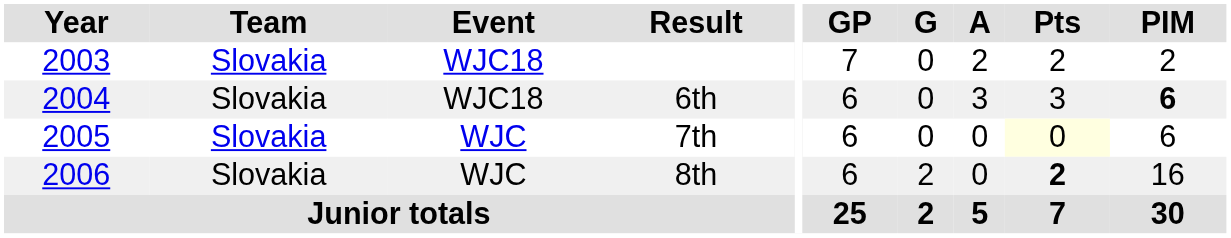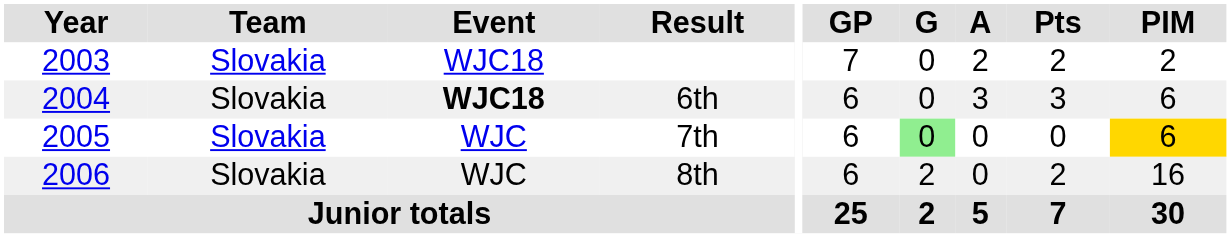(493, 99) normal -> (494, 99) bold
(1168, 99) bold -> (1168, 99) normal
(926, 137) no background -> (927, 137) lightgreen background
(1057, 137) lightyellow background -> (1058, 137) no background
(1168, 137) no background -> (1168, 137) gold background
(1057, 175) bold -> (1058, 175) normal
